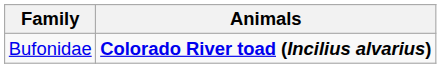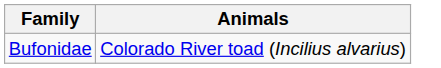(266, 48) bold -> (253, 48) normal
